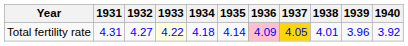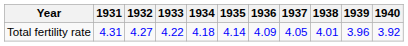(172, 31) lightyellow background -> (172, 31) no background
(265, 31) pink background -> (265, 31) no background
(296, 31) gold background -> (296, 31) no background
